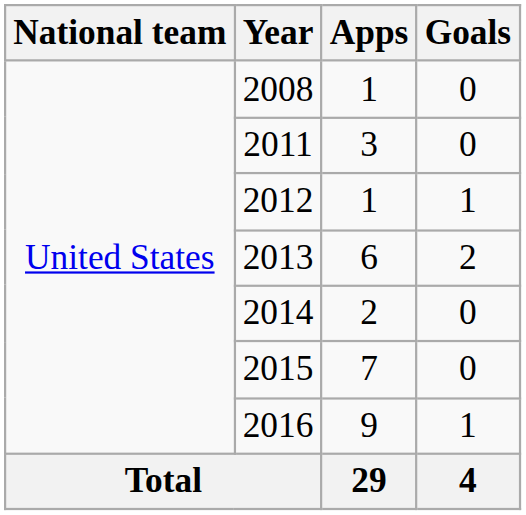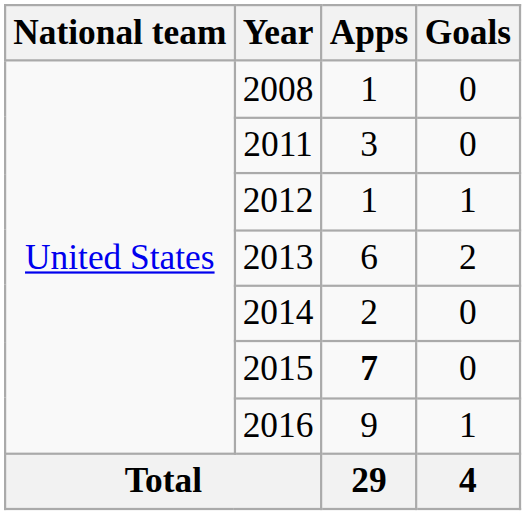(369, 369) normal -> (369, 369) bold
